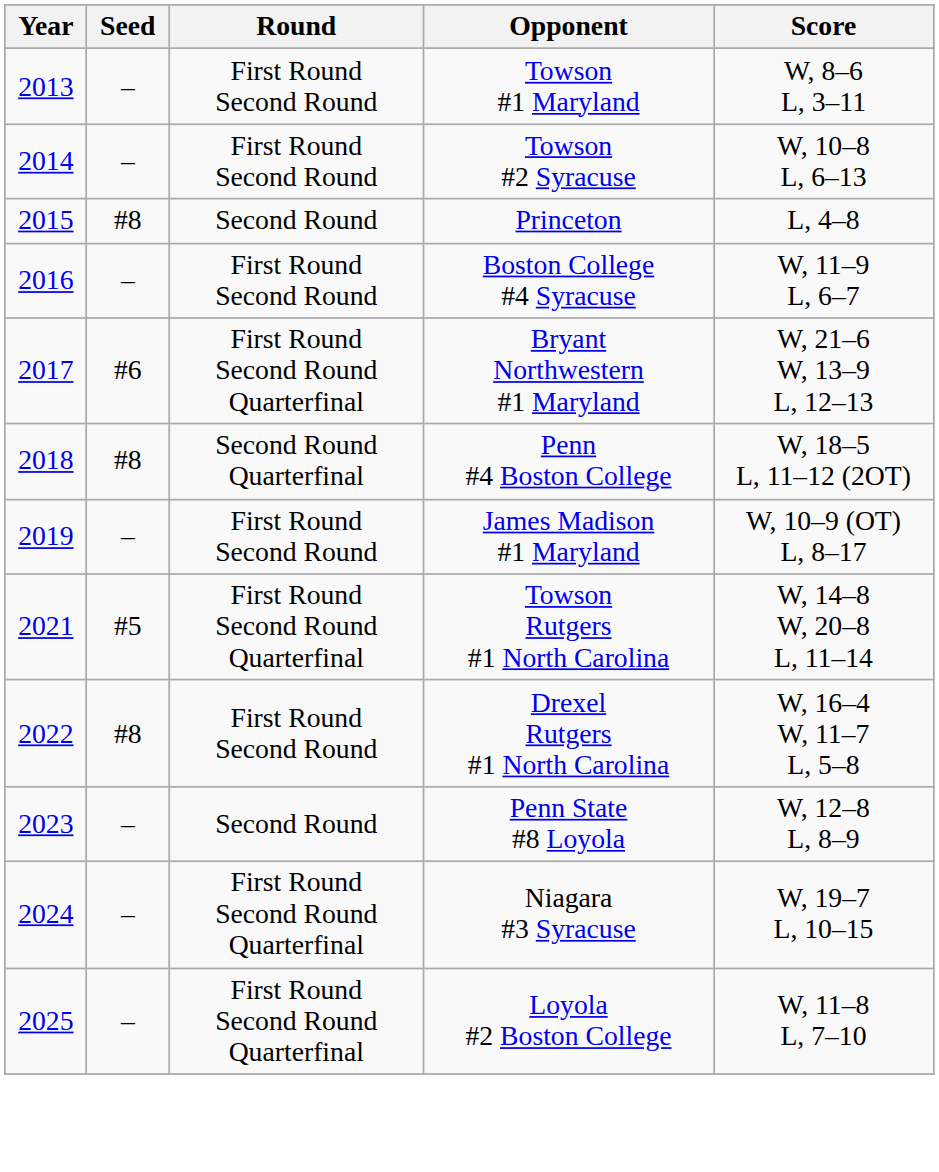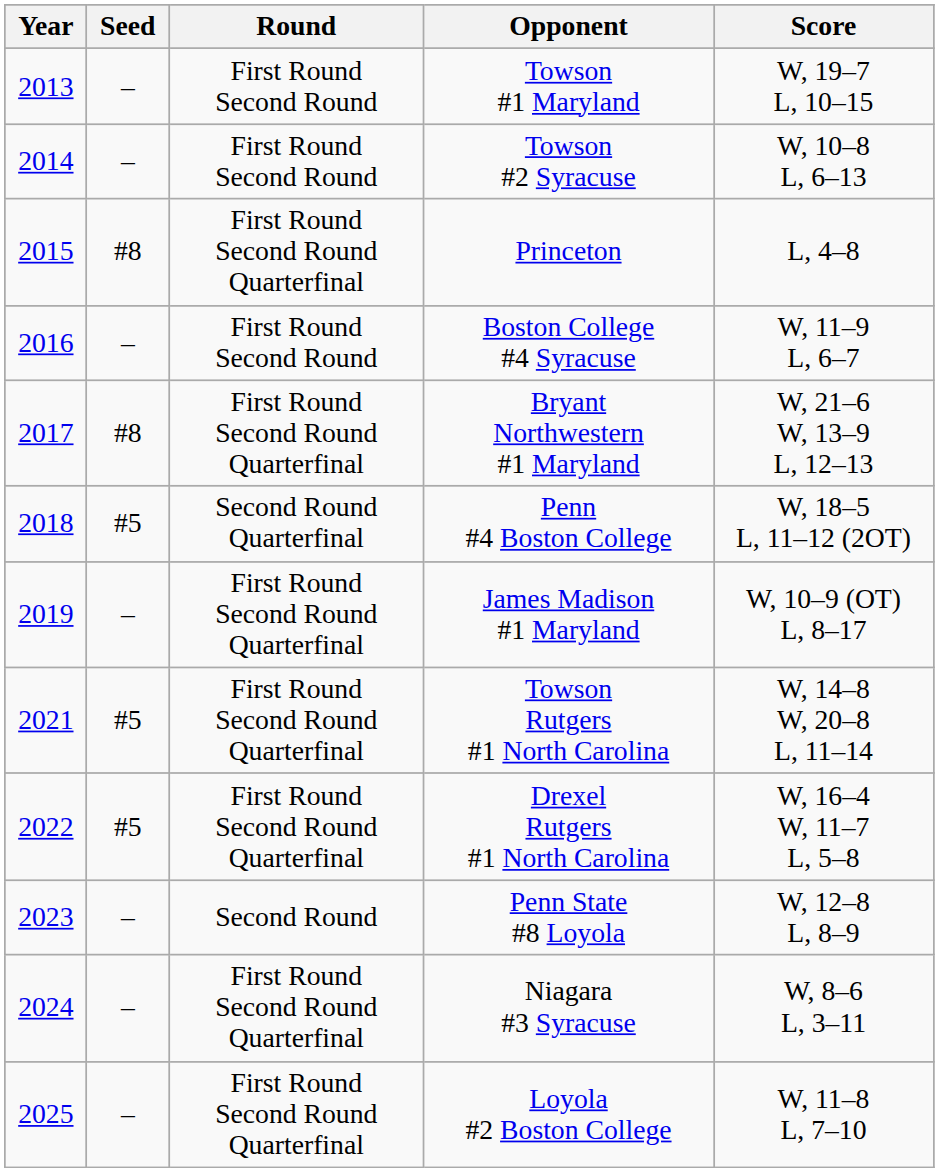(823, 85) W, 8–6 L, 3–11 -> (823, 85) W, 19–7 L, 10–15
(296, 220) Second Round -> (296, 251) First Round Second Round Quarterfinal
(128, 370) #6 -> (128, 432) #8
(128, 461) #8 -> (128, 523) #5
(296, 536) First Round Second Round -> (296, 614) First Round Second Round Quarterfinal
(128, 732) #8 -> (128, 826) #5
(296, 732) First Round Second Round -> (296, 826) First Round Second Round Quarterfinal
(823, 914) W, 19–7 L, 10–15 -> (823, 1007) W, 8–6 L, 3–11
